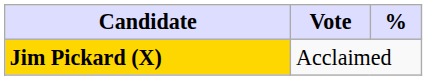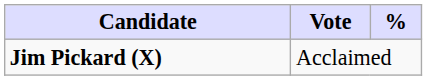(86, 57) gold background -> (86, 57) no background
